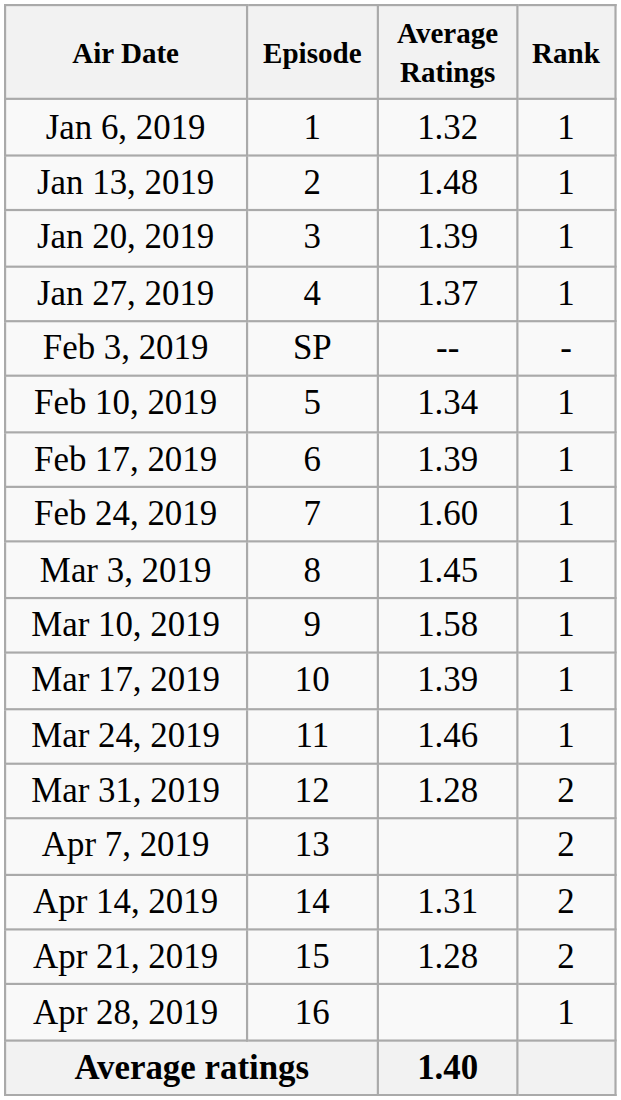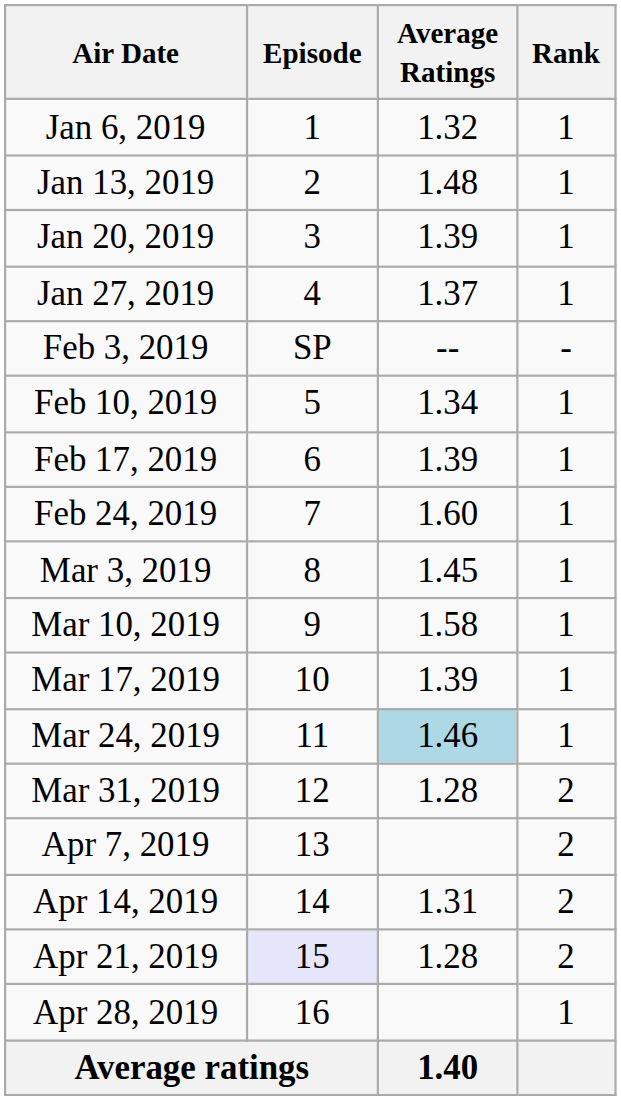(448, 735) no background -> (448, 735) lightblue background
(312, 956) no background -> (312, 956) lavender background
